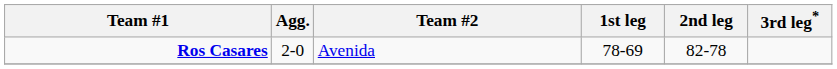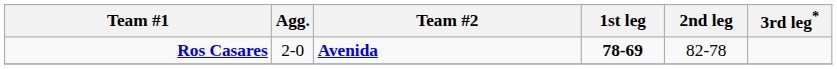(346, 50) normal -> (348, 50) bold
(623, 50) normal -> (623, 50) bold
